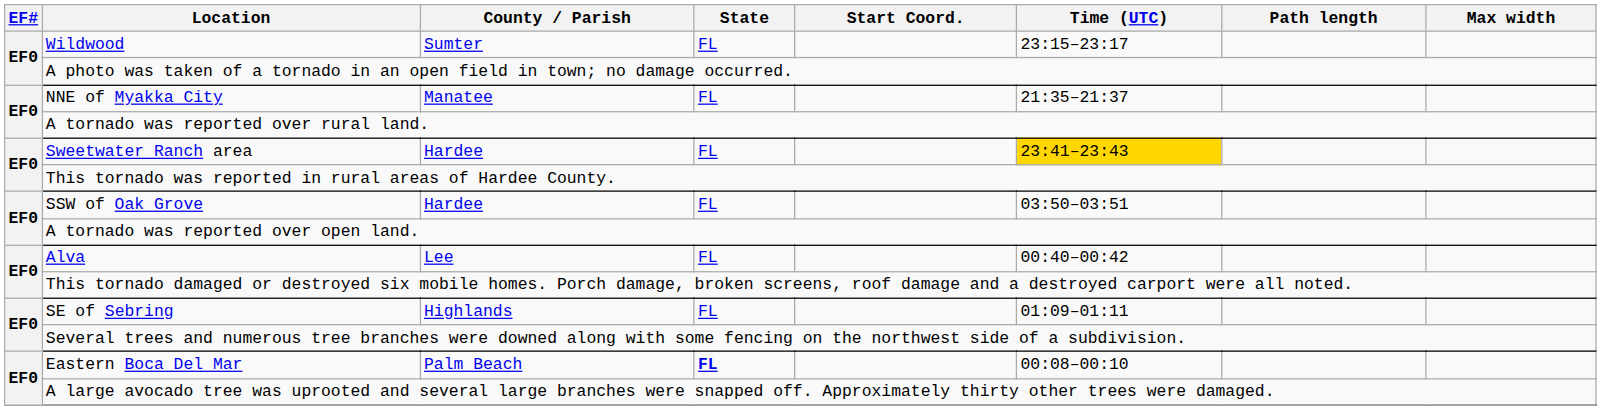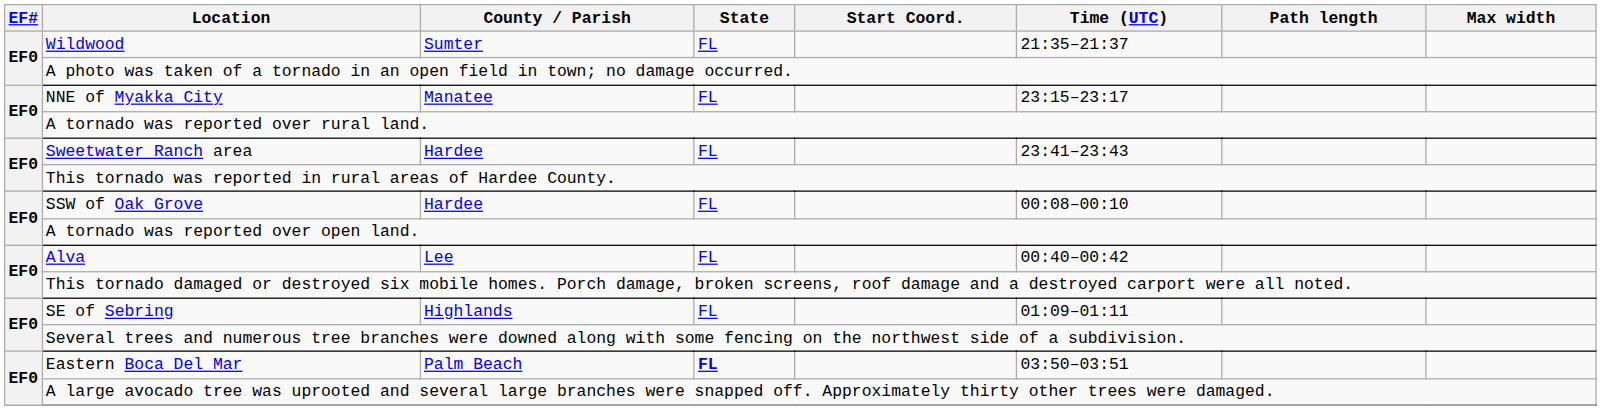(1075, 45) 23:15–23:17 -> (1075, 45) 21:35–21:37
(1075, 98) 21:35–21:37 -> (1075, 98) 23:15–23:17
(1075, 151) gold background -> (1075, 151) no background
(1075, 205) 03:50–03:51 -> (1075, 205) 00:08–00:10
(1075, 365) 00:08–00:10 -> (1075, 365) 03:50–03:51
